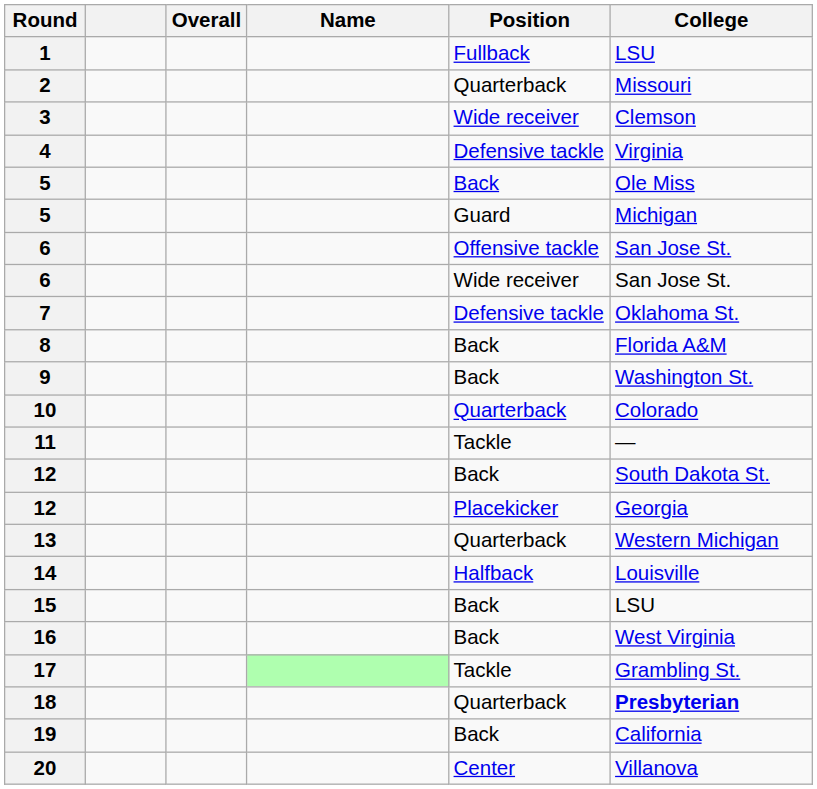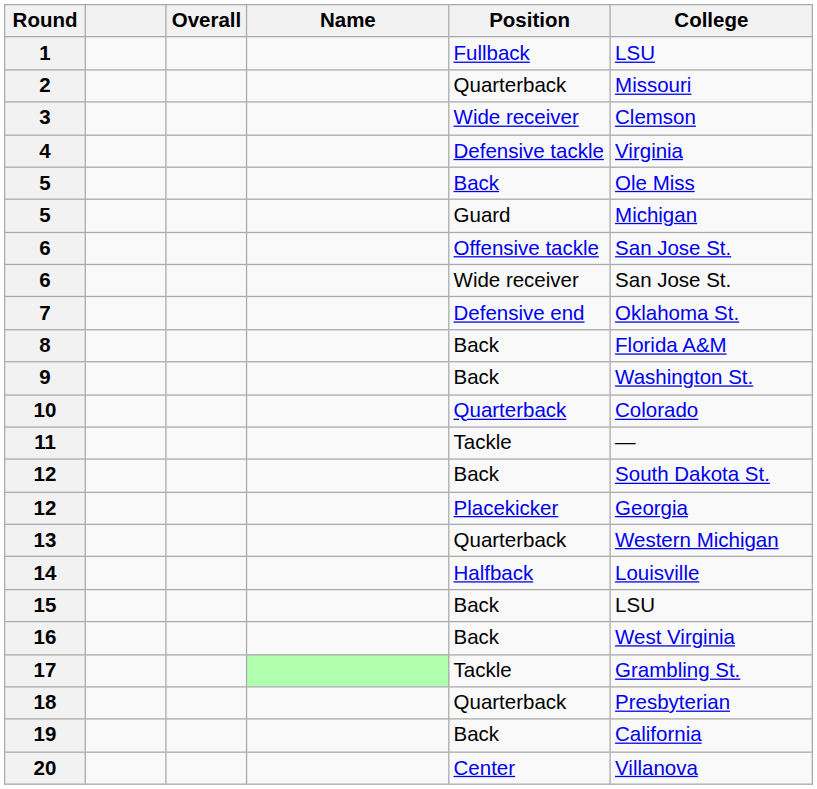(529, 313) Defensive tackle -> (519, 313) Defensive end
(677, 702) bold -> (673, 702) normal
